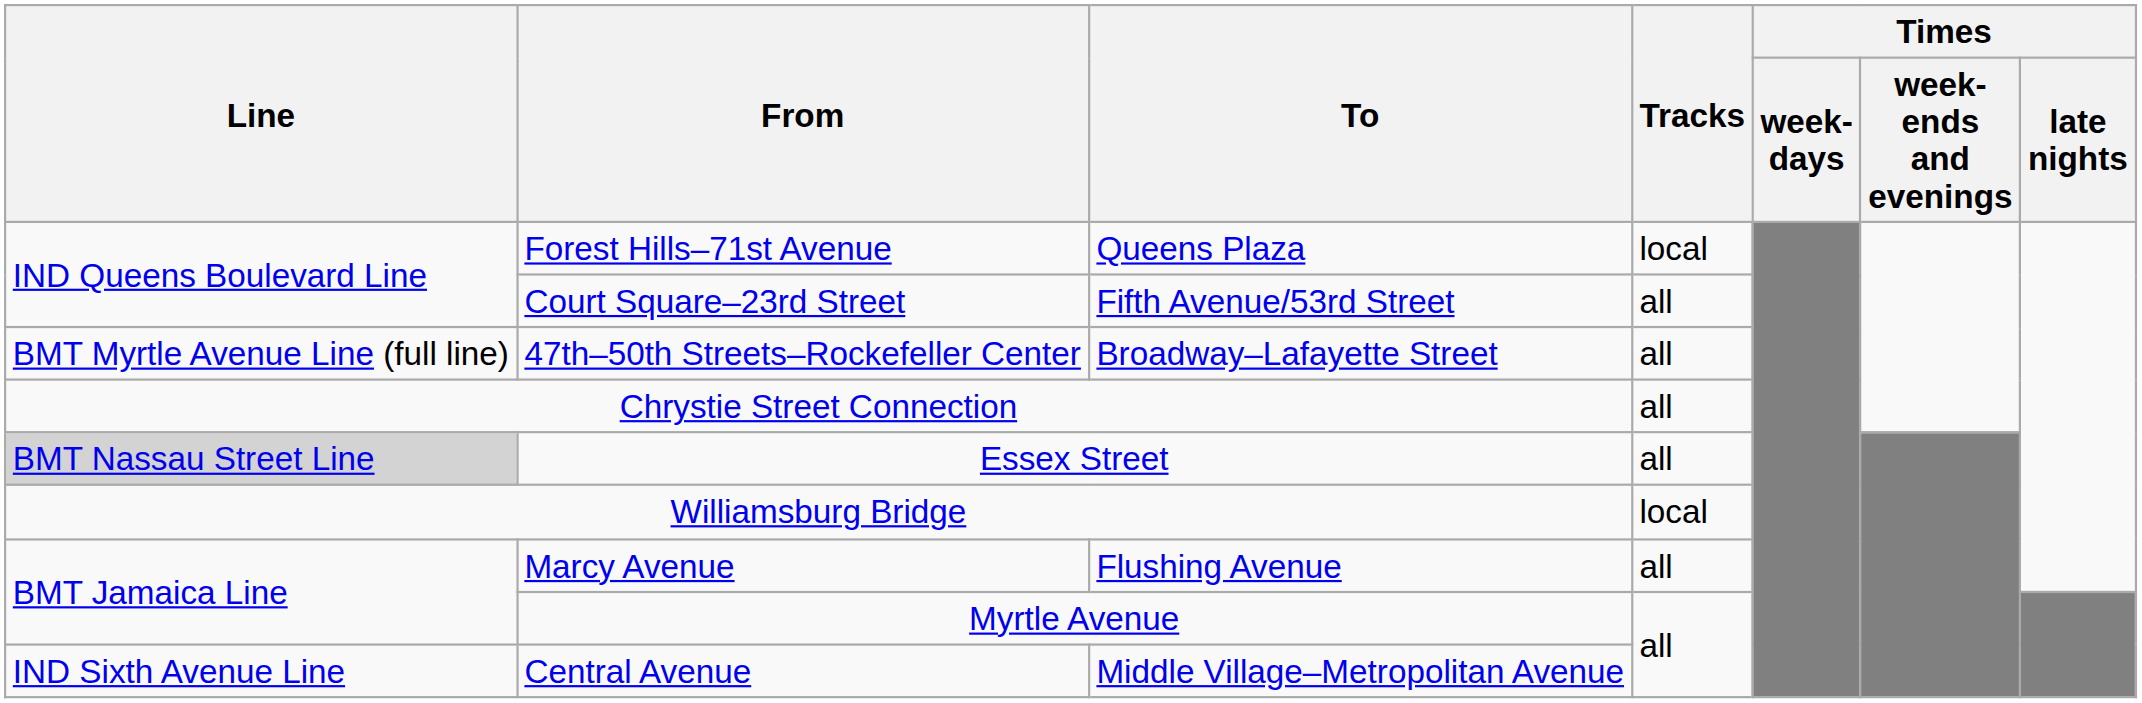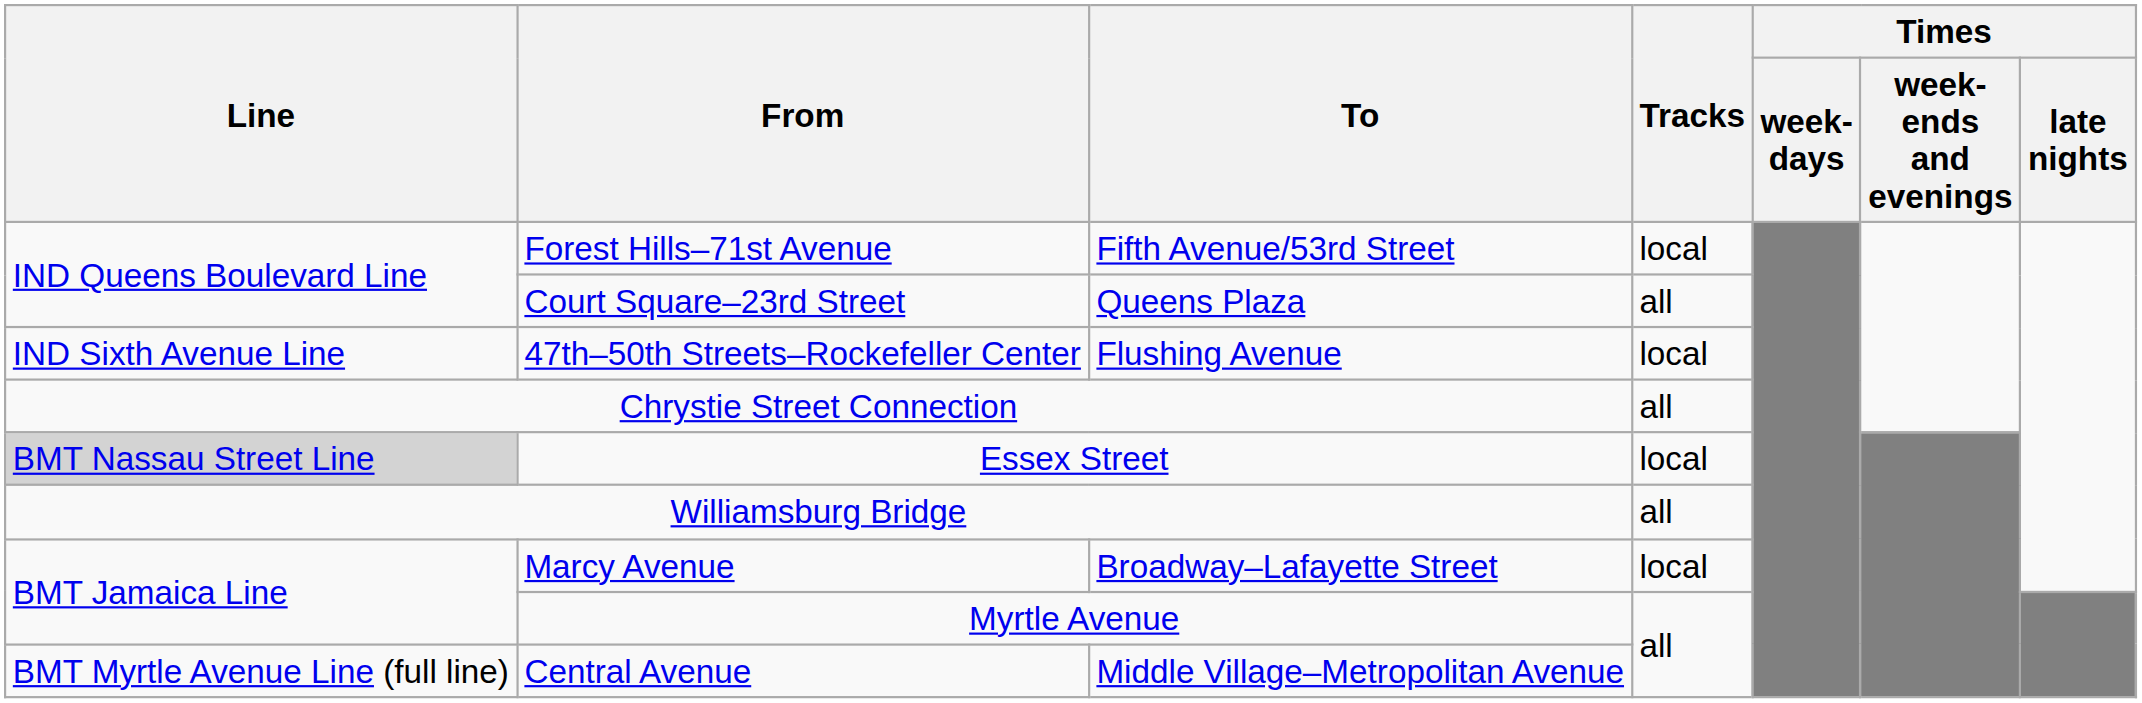(1201, 249) Queens Plaza -> (1275, 249) Fifth Avenue/53rd Street
(1275, 301) Fifth Avenue/53rd Street -> (1201, 301) Queens Plaza
(261, 354) BMT Myrtle Avenue Line (full line) -> (179, 354) IND Sixth Avenue Line
(1297, 354) Broadway–Lafayette Street -> (1219, 354) Flushing Avenue
(1656, 354) all -> (1674, 354) local
(1656, 460) all -> (1674, 460) local
(1674, 512) local -> (1656, 512) all
(1219, 565) Flushing Avenue -> (1297, 565) Broadway–Lafayette Street
(1656, 565) all -> (1674, 565) local
(179, 670) IND Sixth Avenue Line -> (261, 670) BMT Myrtle Avenue Line (full line)
